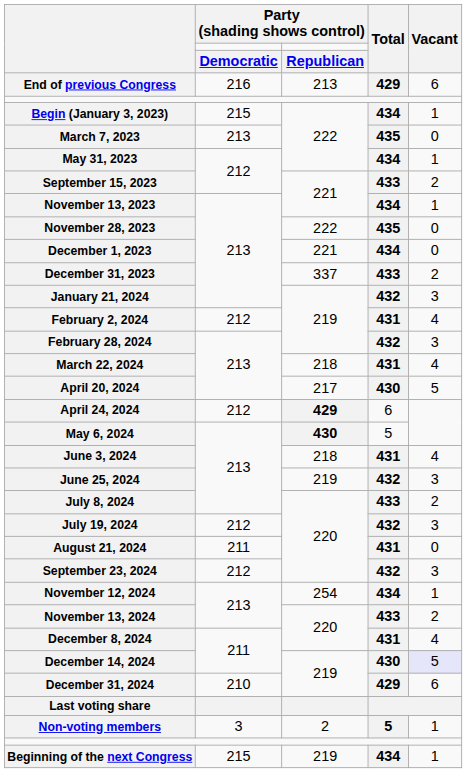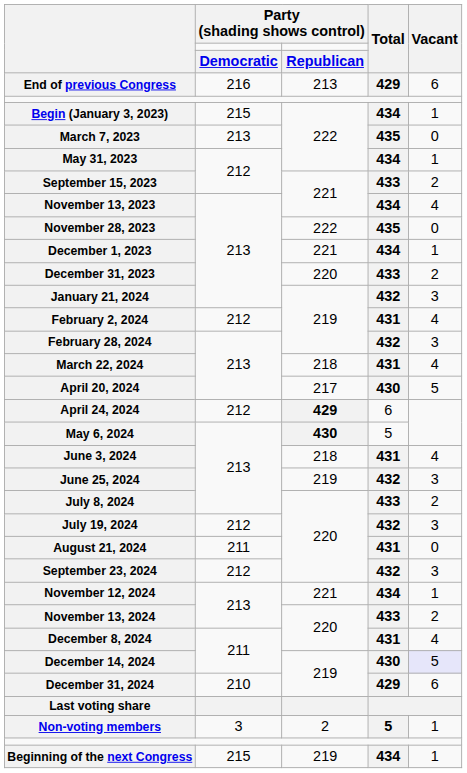(435, 205) 1 -> (435, 205) 4
(435, 250) 0 -> (435, 250) 1
(325, 273) 337 -> (325, 273) 220
(325, 593) 254 -> (325, 593) 221
